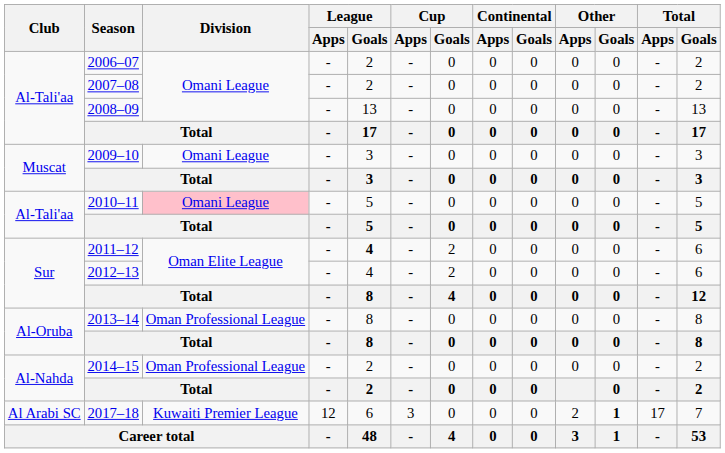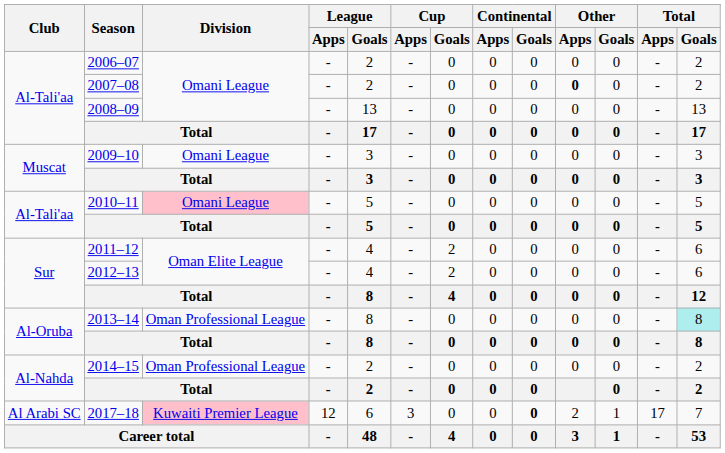(575, 86) normal -> (575, 86) bold
(369, 249) bold -> (369, 249) normal
(699, 319) no background -> (699, 319) paleturquoise background
(225, 413) no background -> (225, 413) pink background
(534, 413) normal -> (534, 413) bold
(616, 413) bold -> (616, 413) normal
